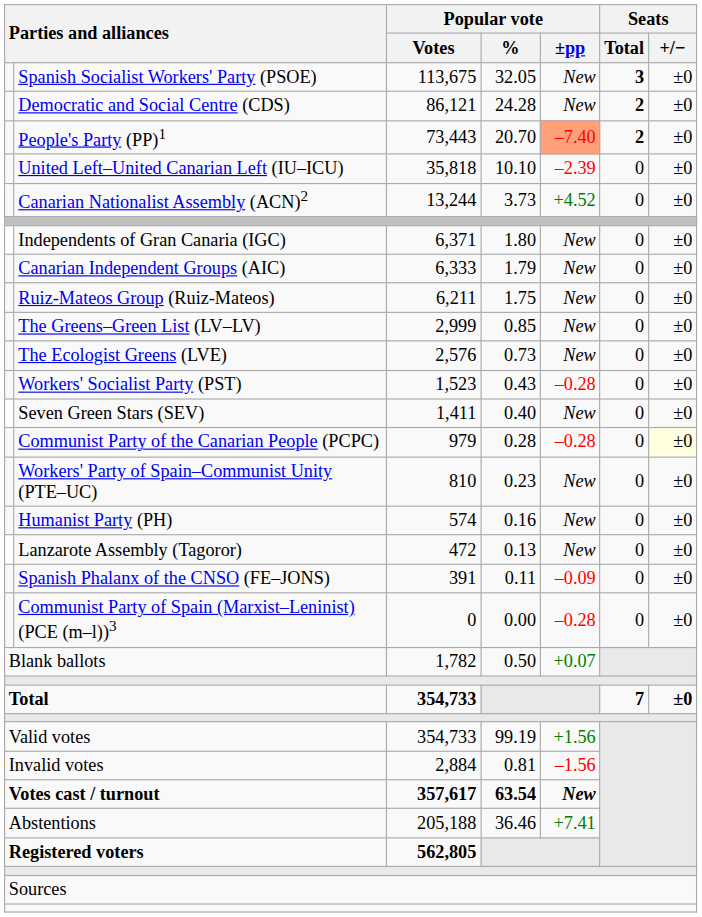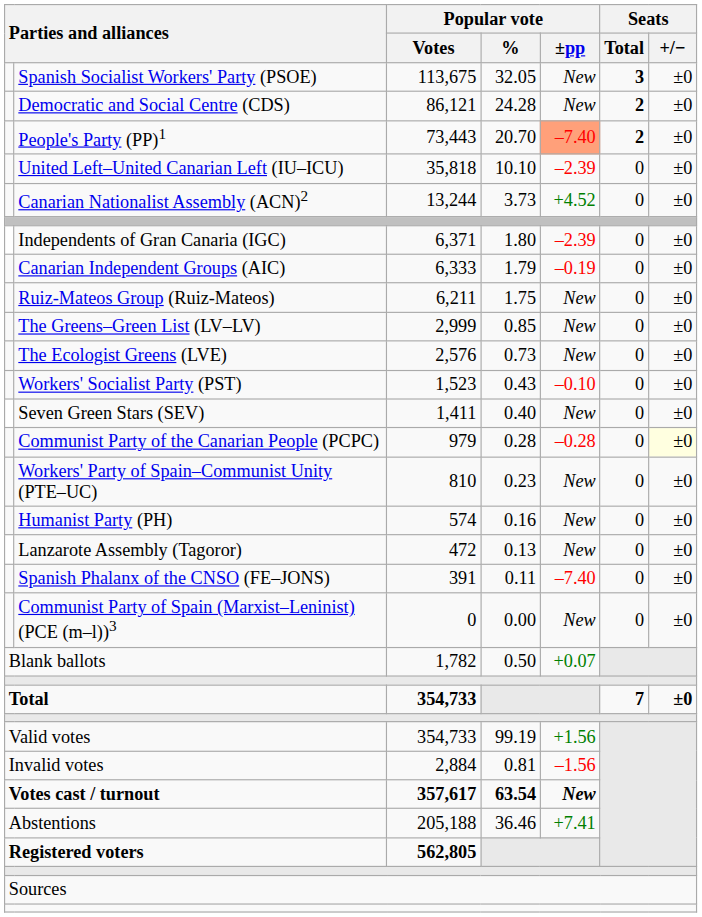(580, 239) New -> (575, 239) –2.39
(580, 268) New -> (575, 268) –0.19
(575, 384) –0.28 -> (575, 384) –0.10
(575, 578) –0.09 -> (575, 578) –7.40
(575, 620) –0.28 -> (580, 620) New
